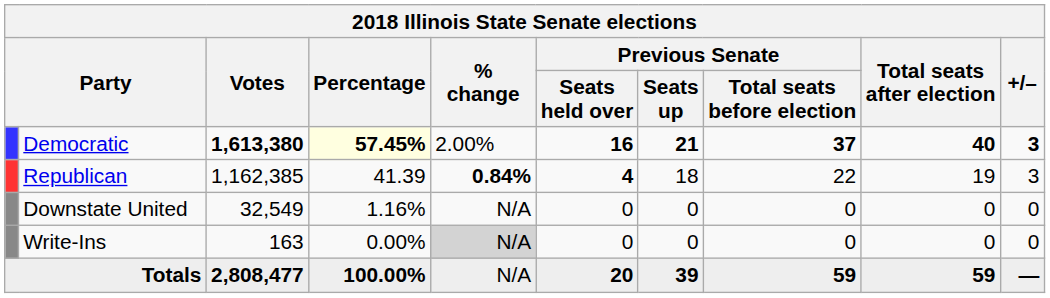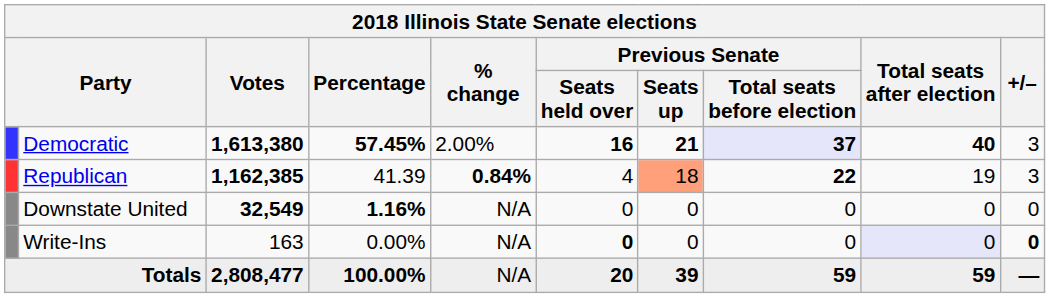(390, 144) lightyellow background -> (390, 144) no background
(845, 144) no background -> (845, 144) lavender background
(1034, 144) bold -> (1034, 144) normal
(257, 177) normal -> (257, 177) bold
(628, 177) bold -> (628, 177) normal
(687, 177) no background -> (687, 177) lightsalmon background
(845, 177) normal -> (845, 177) bold
(272, 209) normal -> (272, 209) bold
(396, 209) normal -> (396, 209) bold
(514, 242) lightgrey background -> (514, 242) no background
(628, 242) normal -> (628, 242) bold
(990, 242) no background -> (990, 242) lavender background
(1034, 242) normal -> (1034, 242) bold
